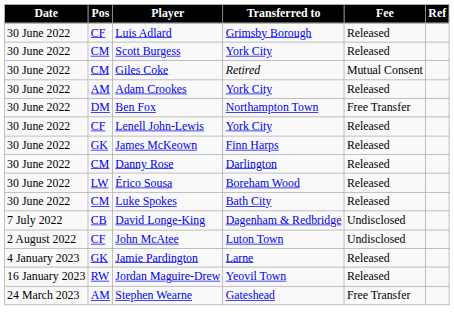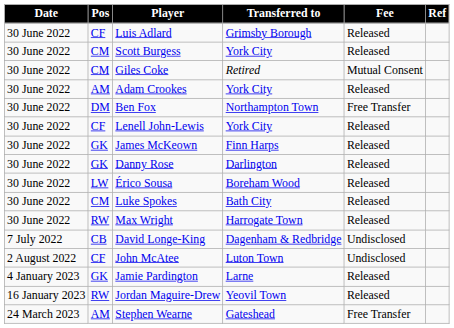(100, 164) CM -> (99, 164) GK
+ row: (144, 220)
